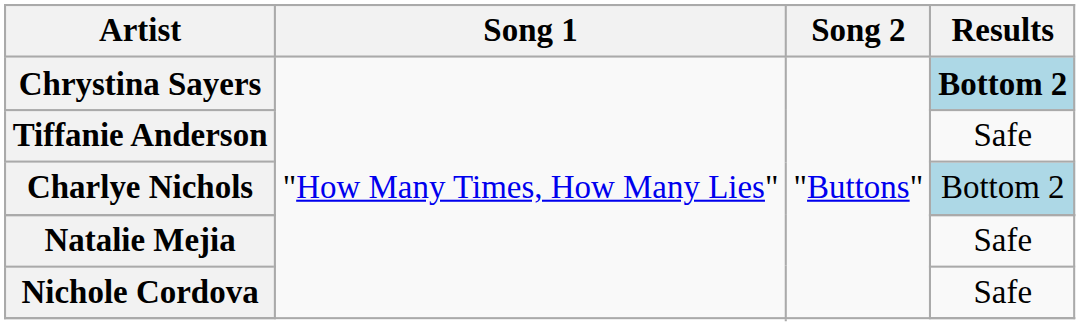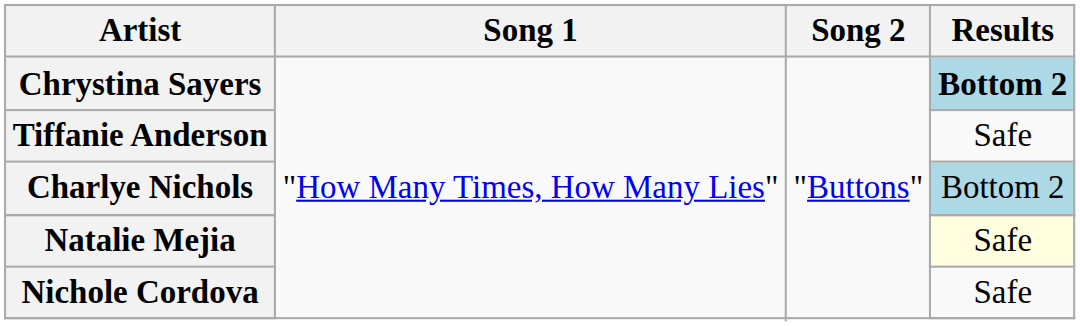(1003, 239) no background -> (1003, 239) lightyellow background
